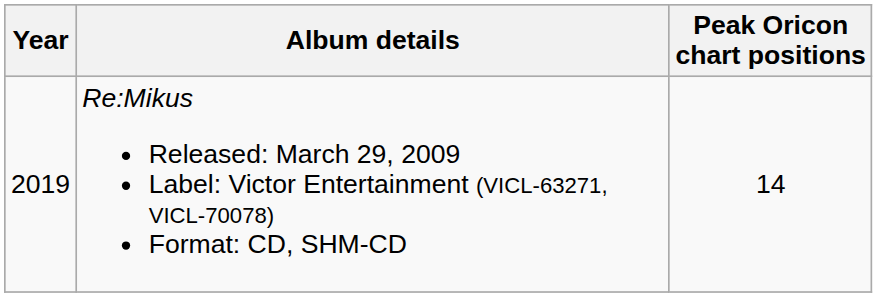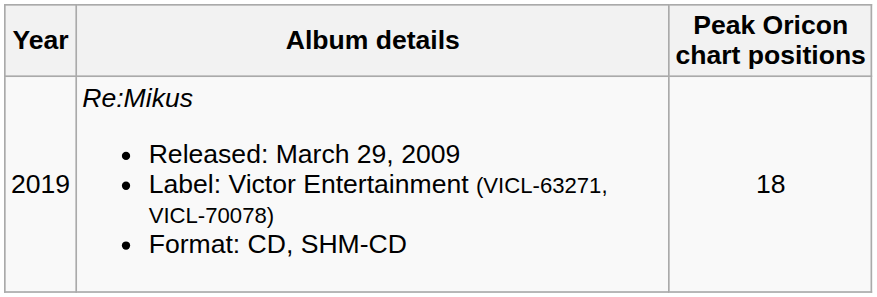(771, 183) 14 -> (771, 183) 18
